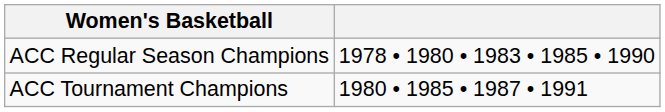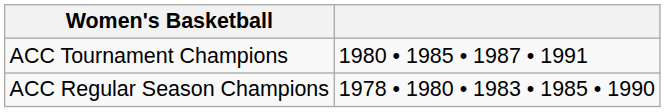rows swapped: (169, 55) <-> (149, 89)
